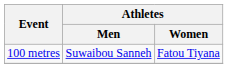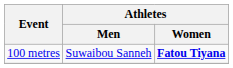(188, 54) normal -> (191, 54) bold
